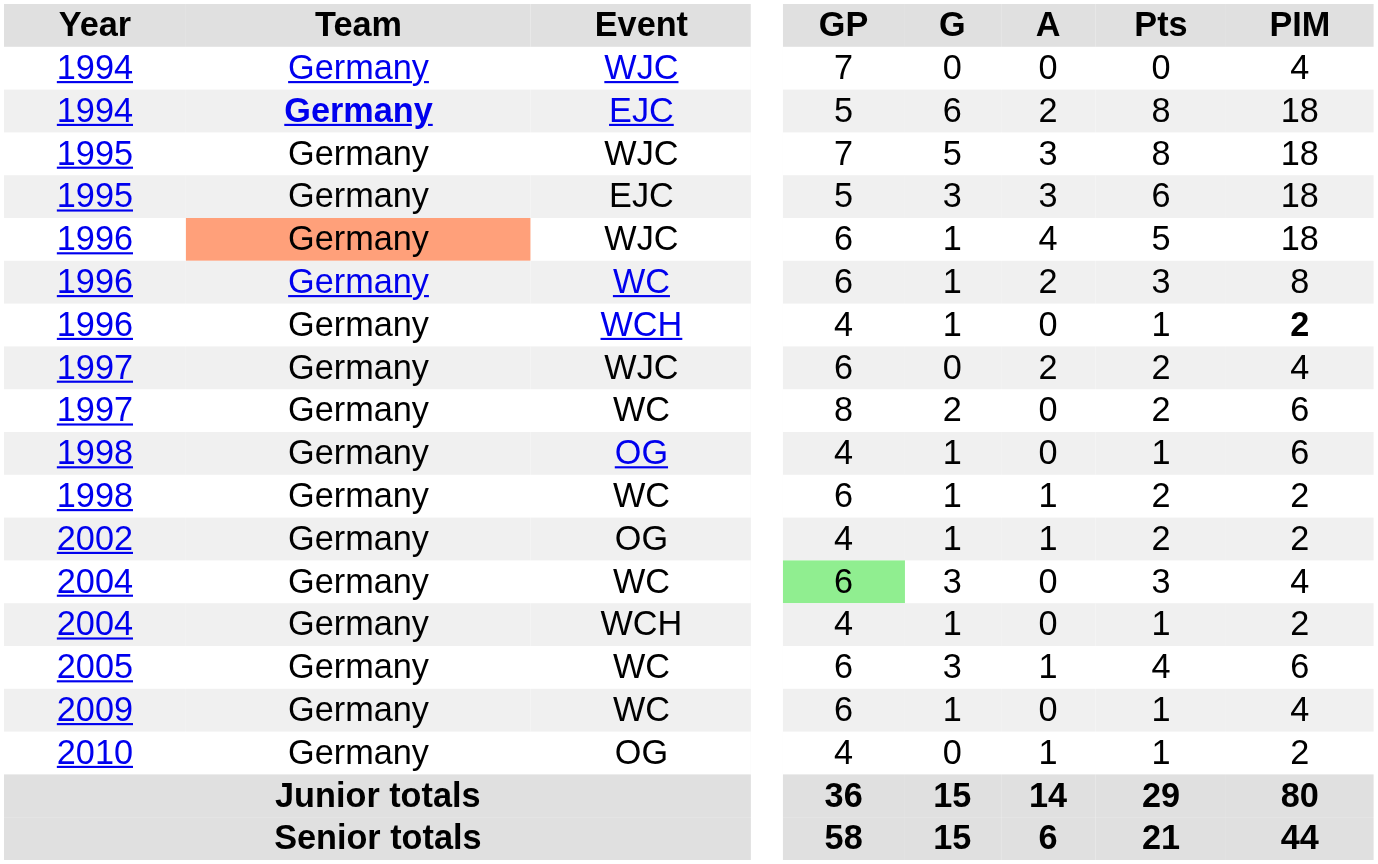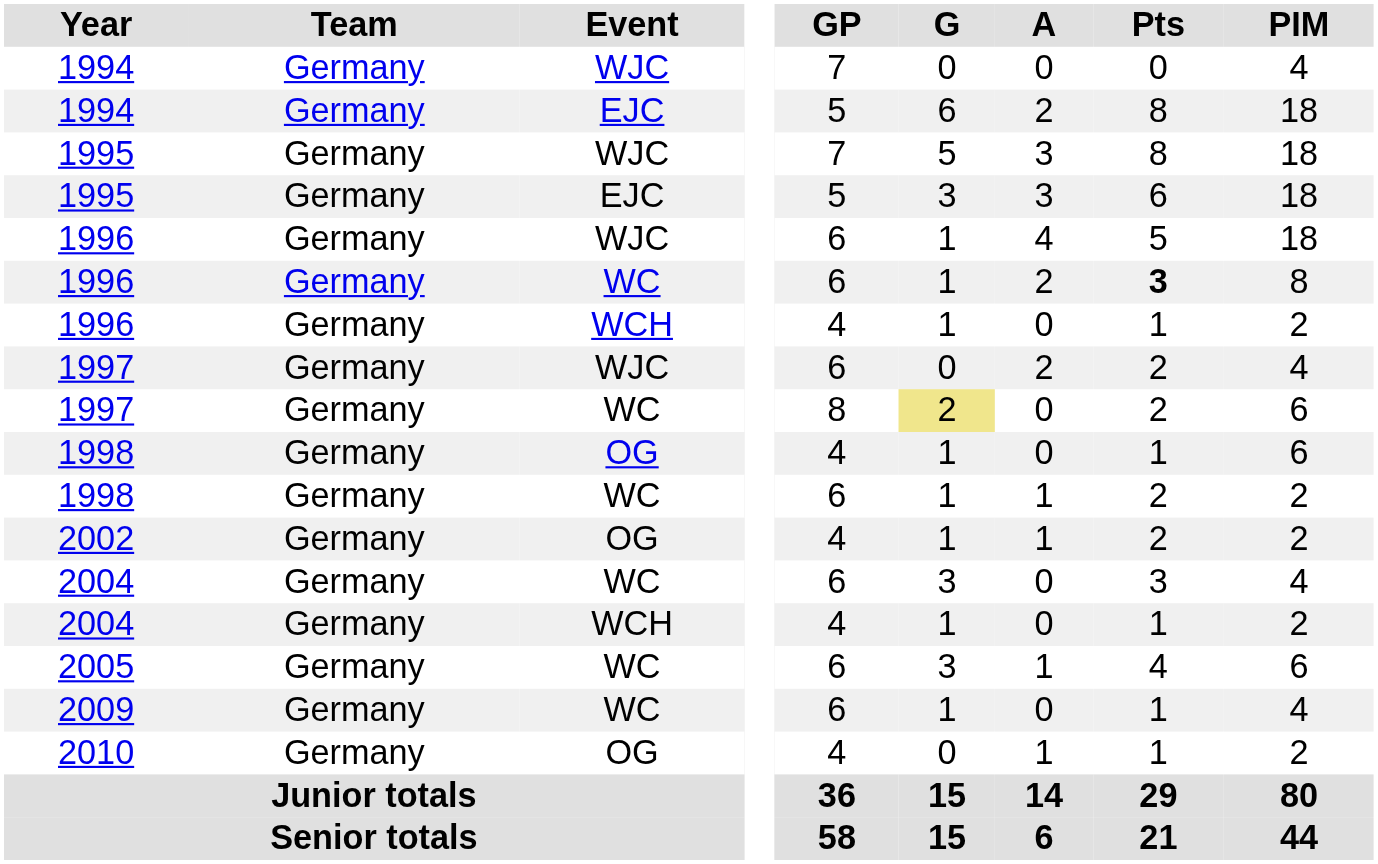(359, 110) bold -> (354, 110) normal
(359, 238) lightsalmon background -> (354, 238) no background
(1161, 281) normal -> (1158, 281) bold
(1300, 324) bold -> (1299, 324) normal
(952, 410) no background -> (947, 410) khaki background
(844, 581) lightgreen background -> (837, 581) no background
